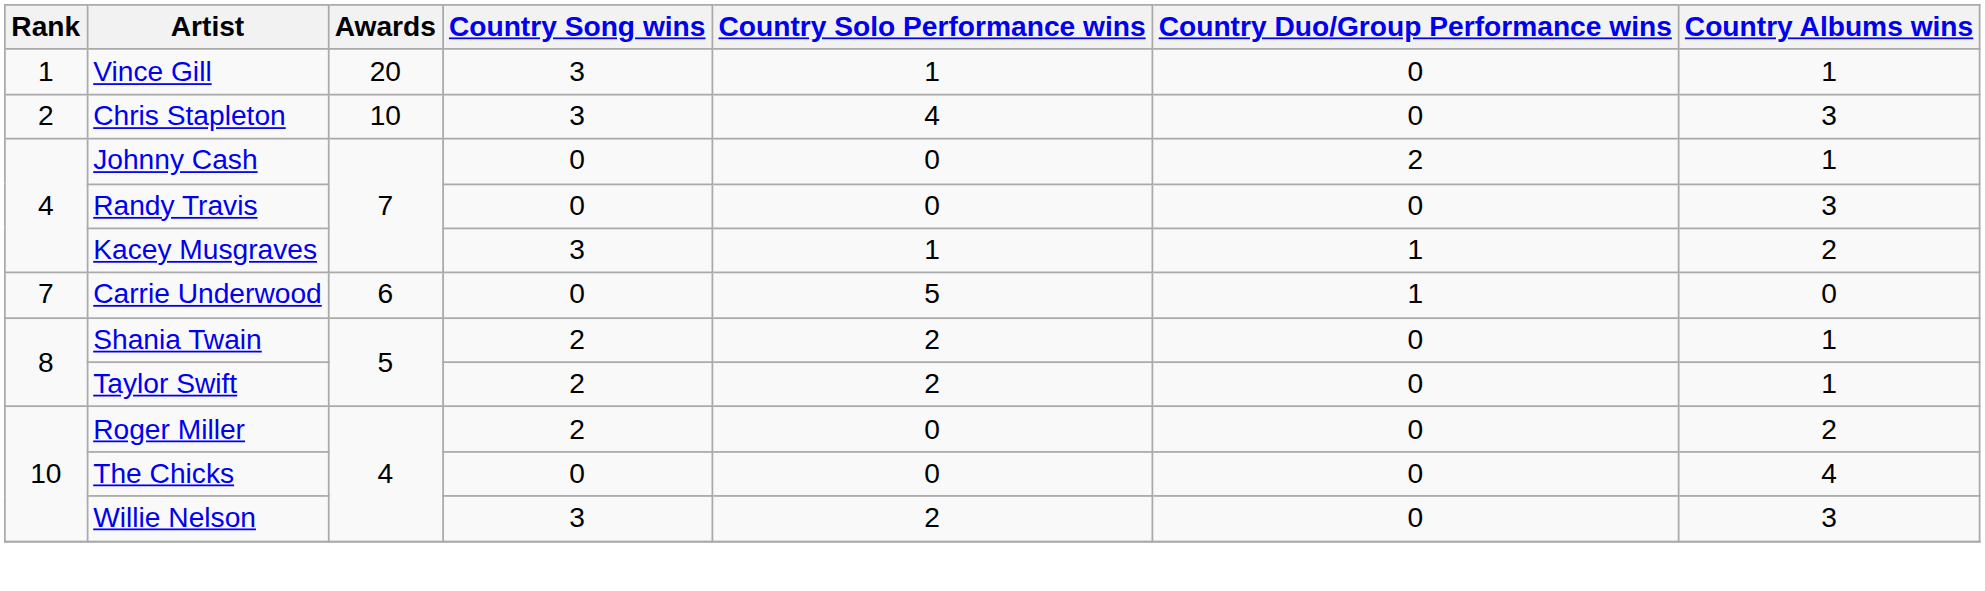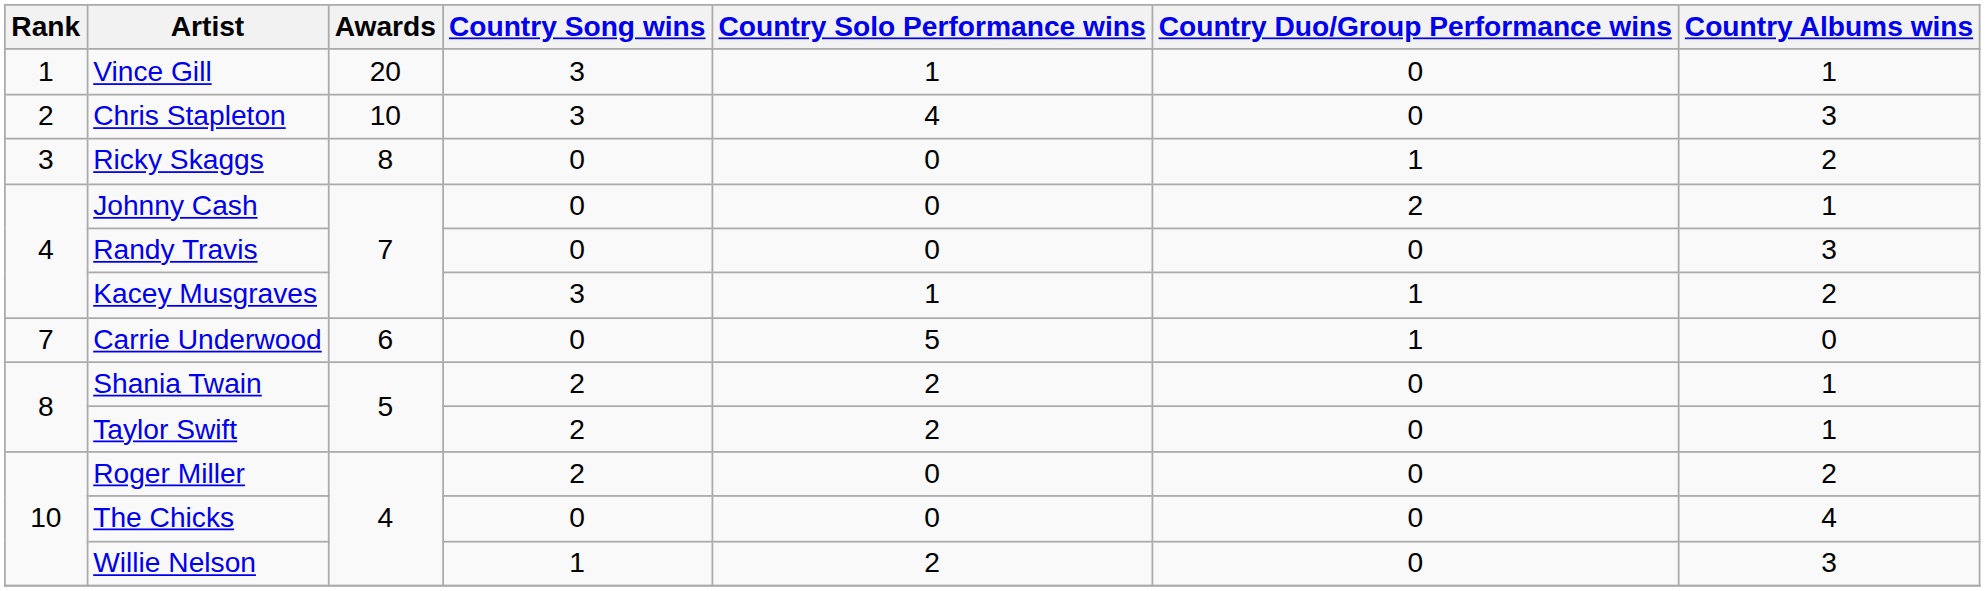+ row: (179, 160)
(577, 518) 3 -> (577, 562) 1
